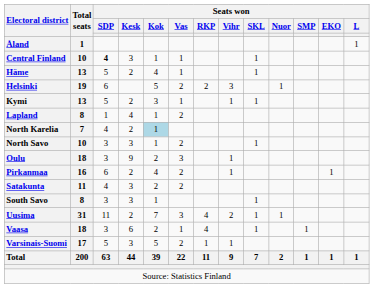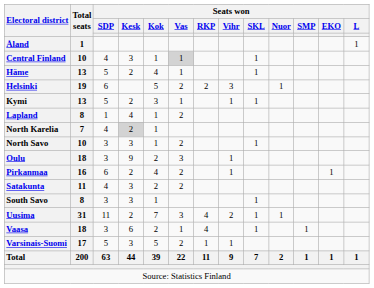(106, 58) bold -> (106, 58) normal
(181, 58) no background -> (181, 58) lightgrey background
(131, 130) no background -> (131, 130) lightgrey background
(156, 130) lightblue background -> (156, 130) no background
